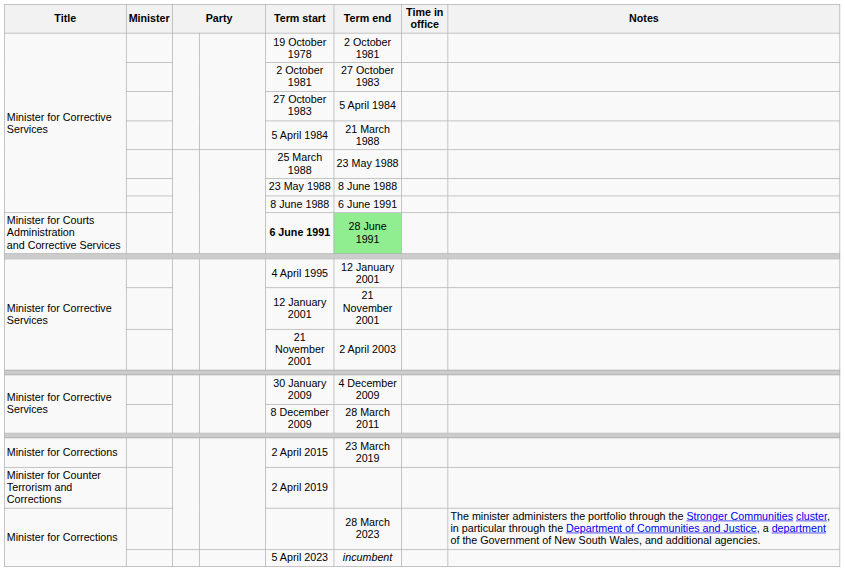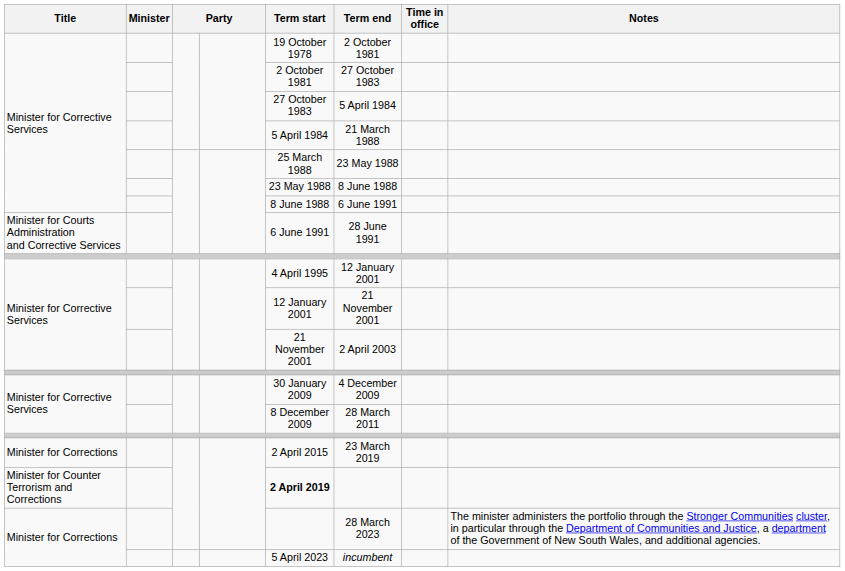(300, 233) bold -> (300, 233) normal
(368, 233) lightgreen background -> (368, 233) no background
(300, 487) normal -> (300, 487) bold
